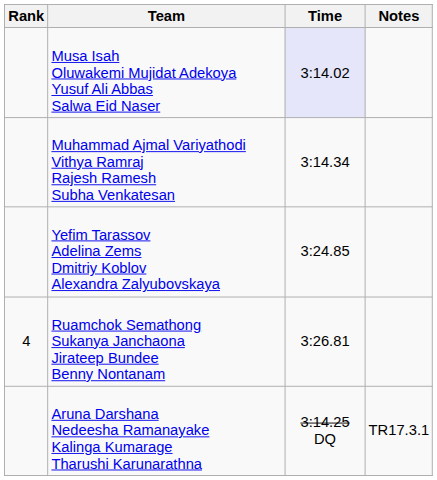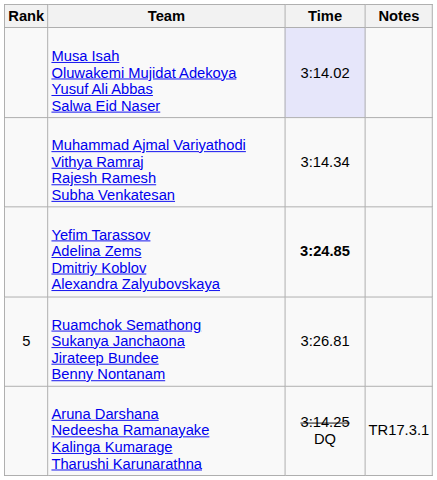(325, 251) normal -> (325, 251) bold
(26, 341) 4 -> (26, 341) 5
